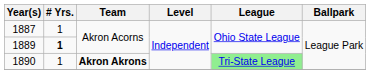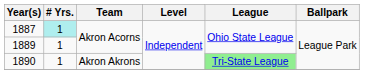(60, 29) no background -> (60, 29) paleturquoise background
(60, 45) bold -> (60, 45) normal
(113, 62) bold -> (109, 62) normal
